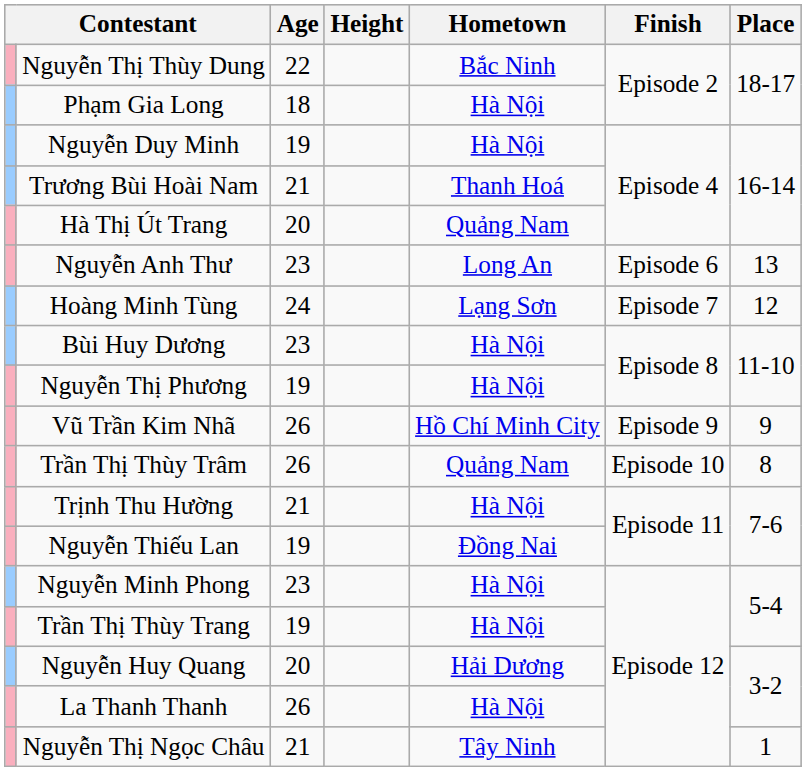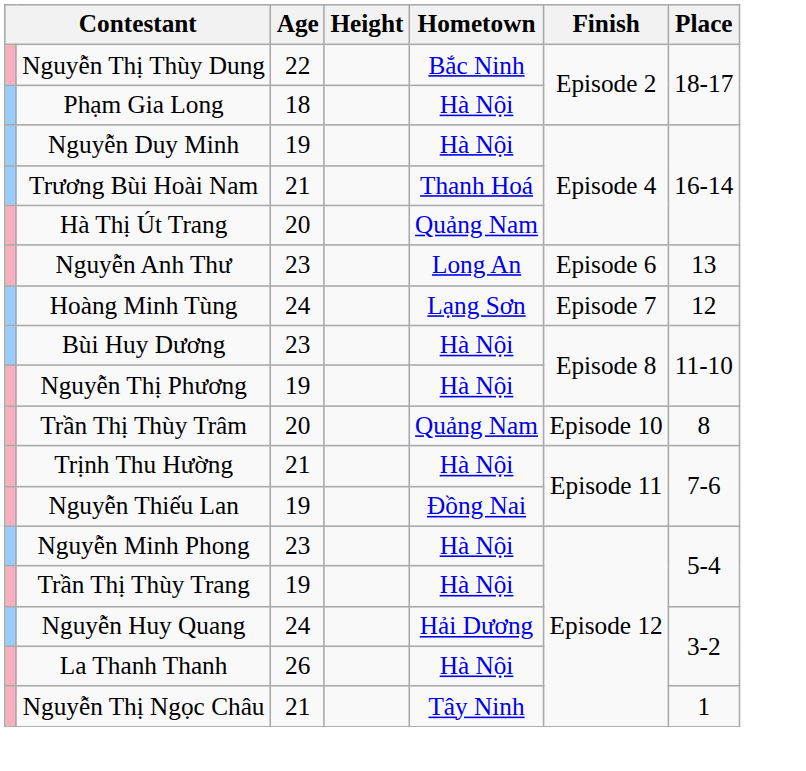- row: (144, 425)
(298, 465) 26 -> (298, 425) 20
(298, 666) 20 -> (298, 625) 24
